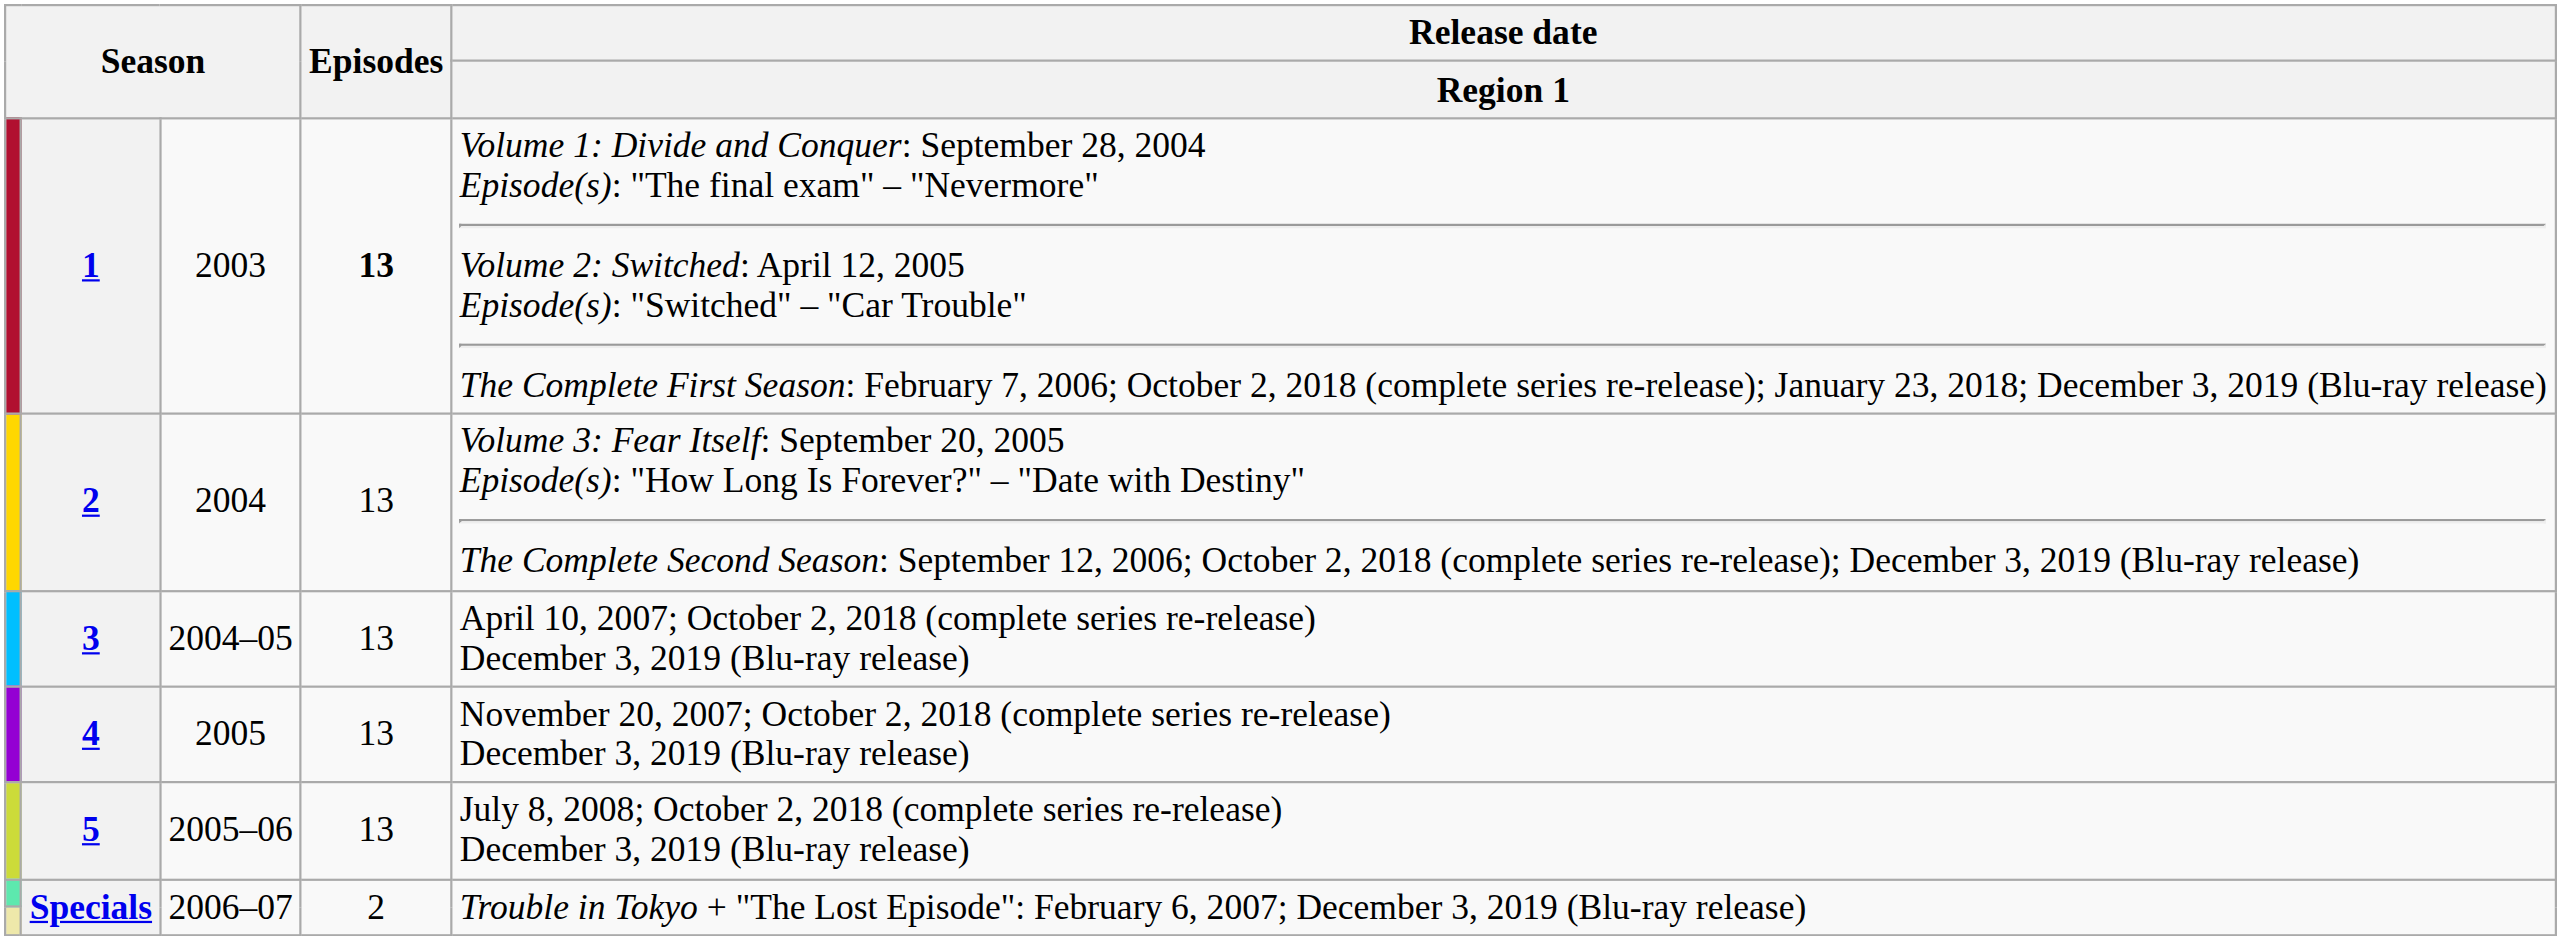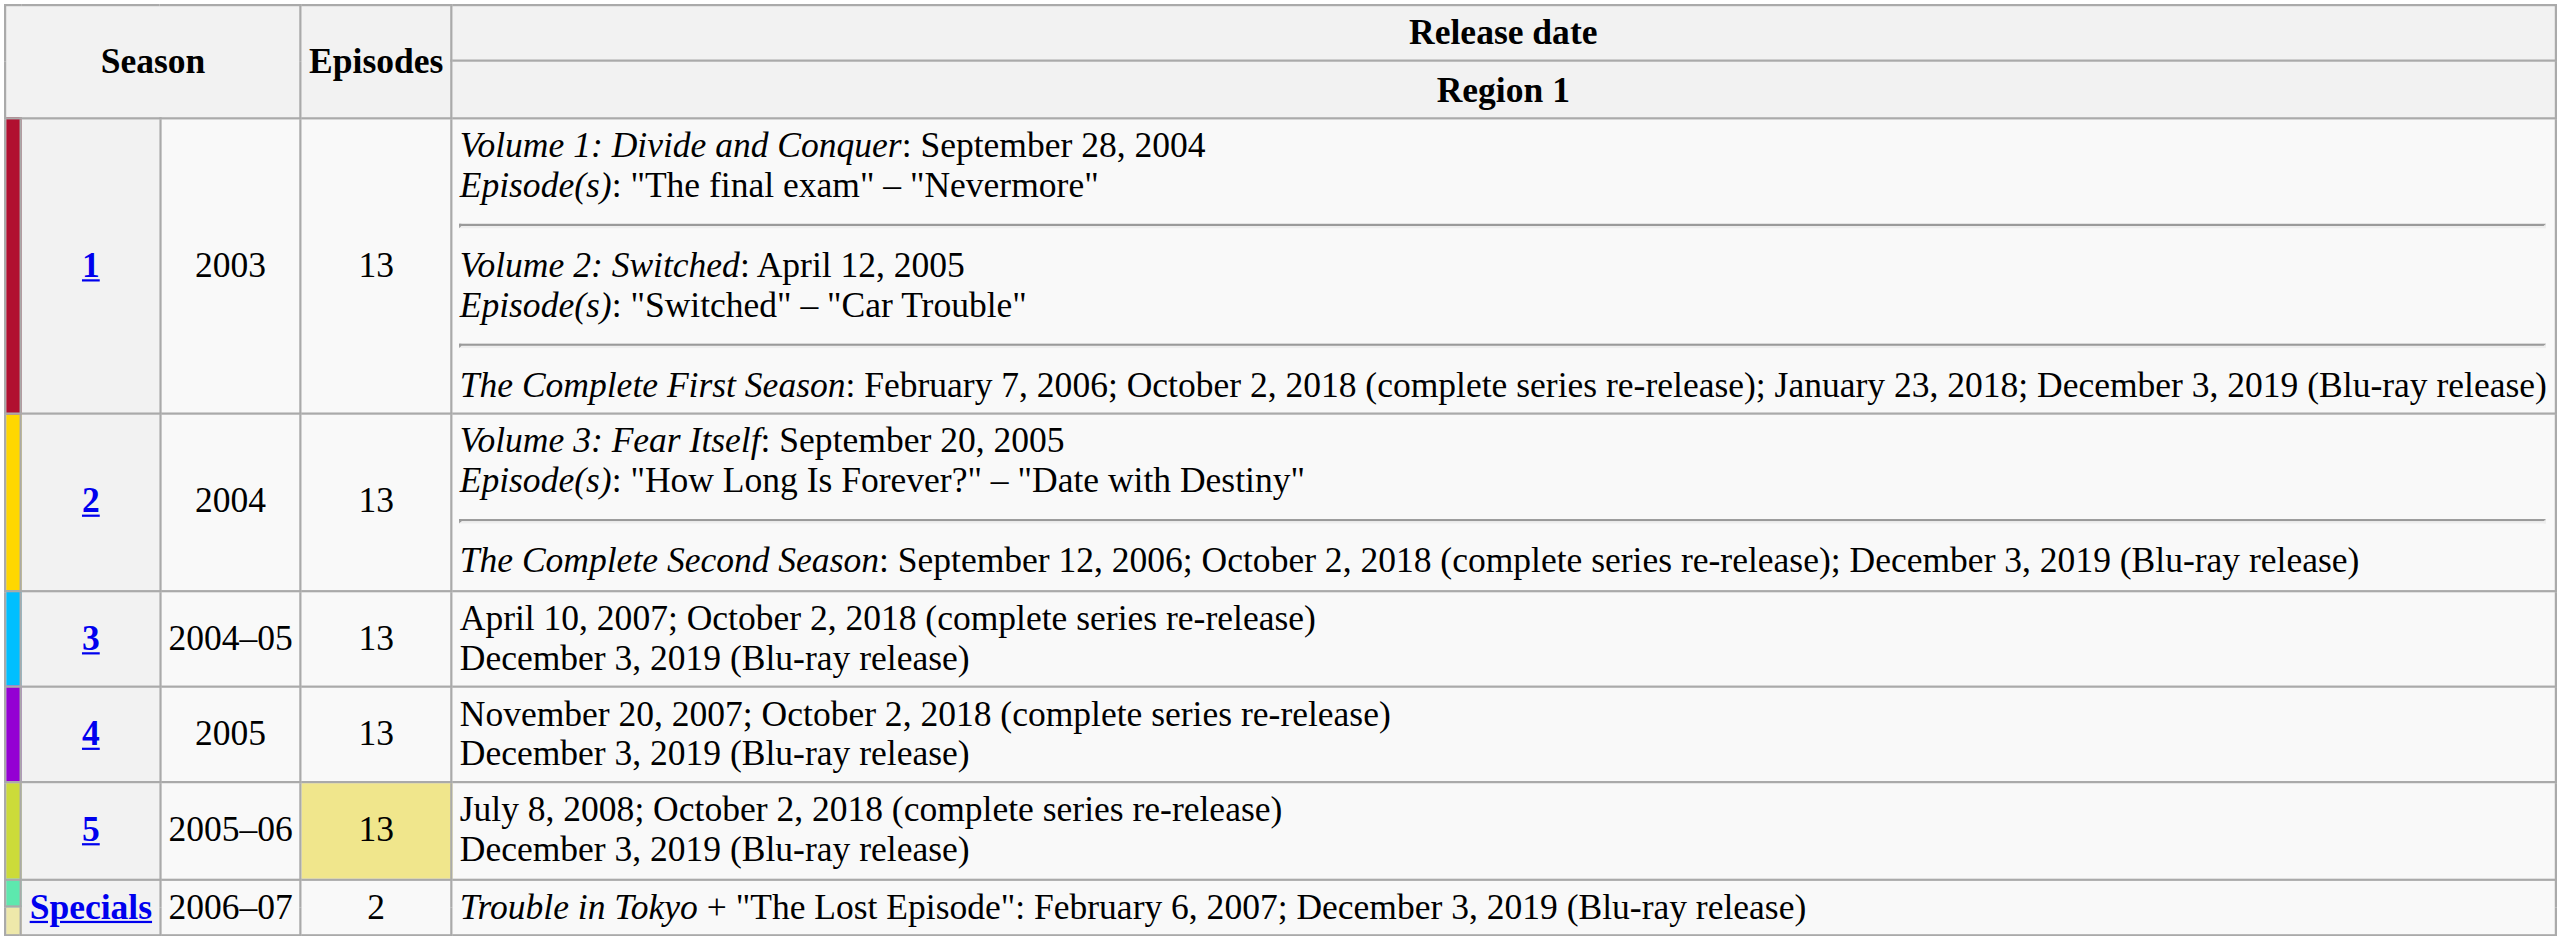(376, 265) bold -> (376, 265) normal
(376, 830) no background -> (376, 830) khaki background
